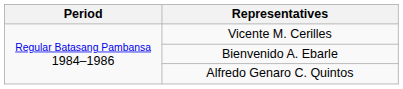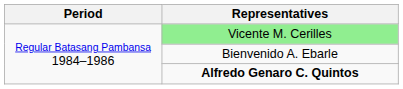(280, 34) no background -> (280, 34) lightgreen background
(280, 73) normal -> (280, 73) bold
